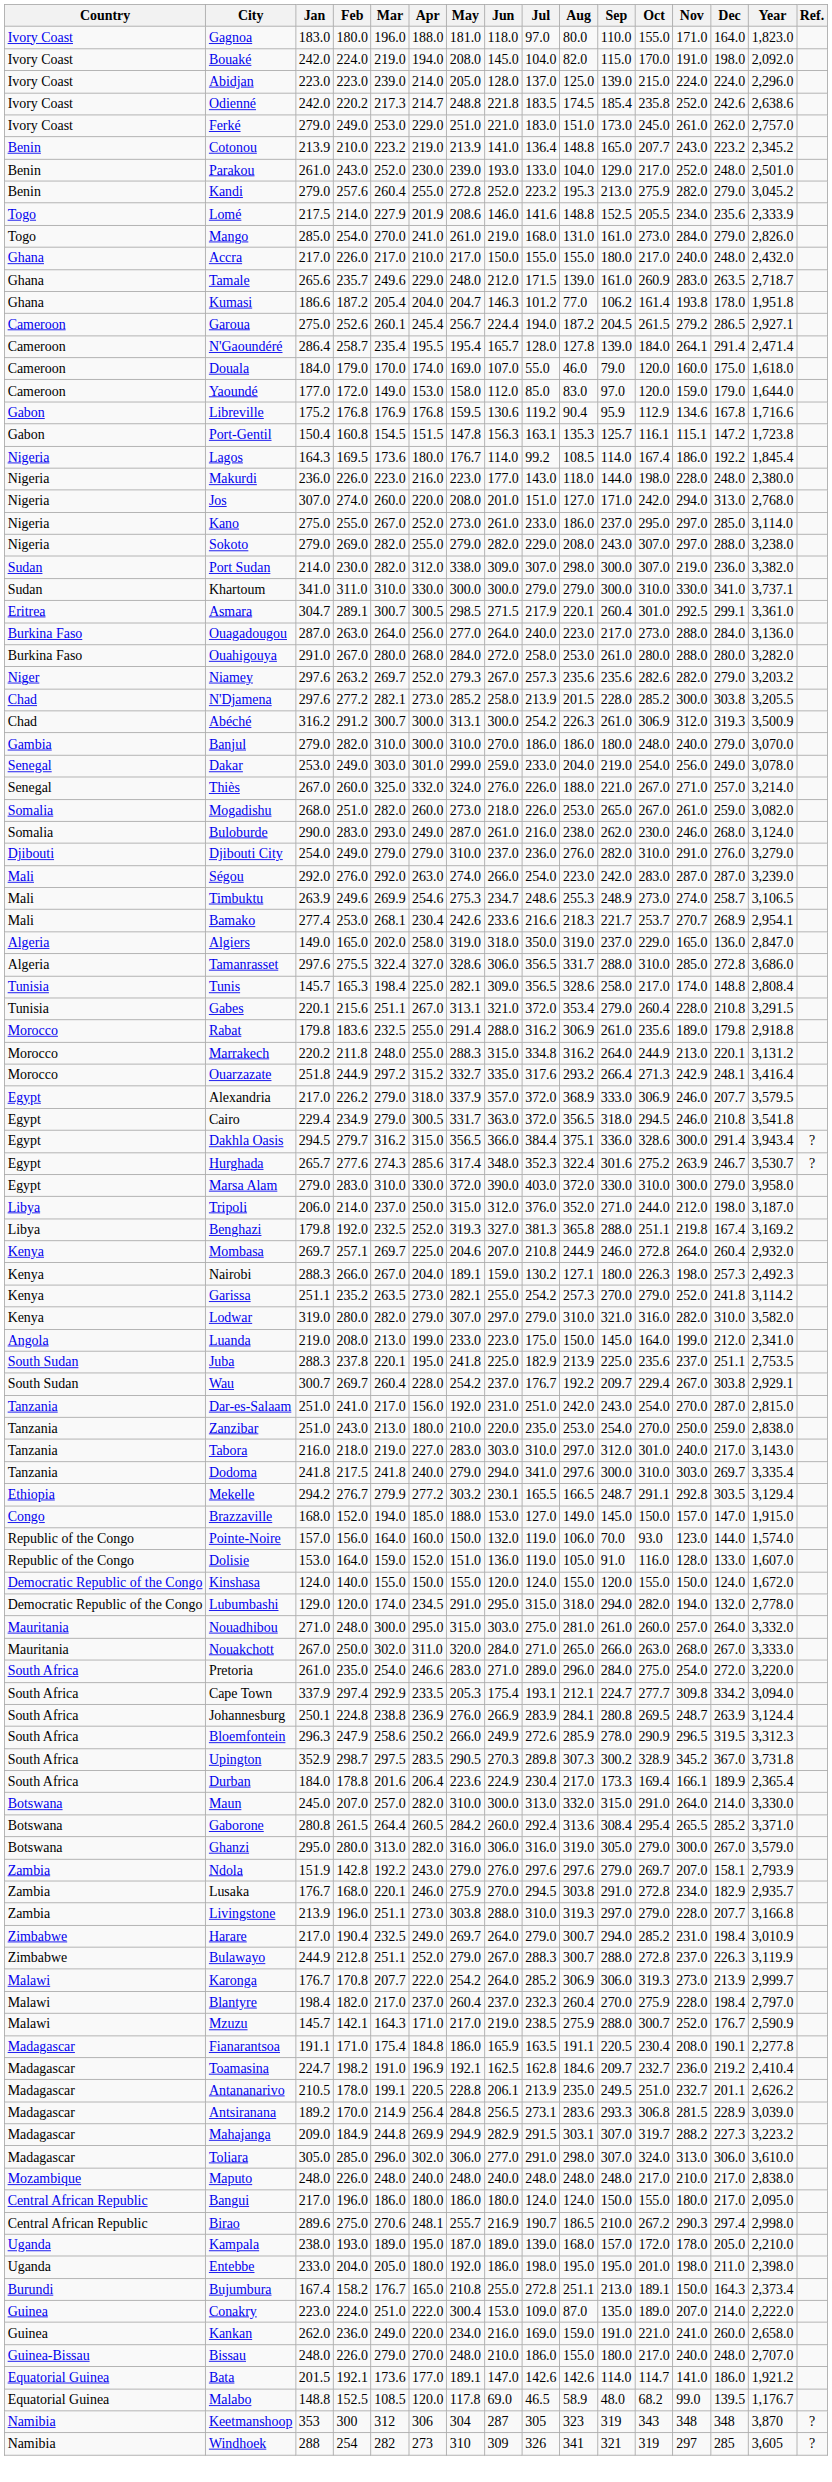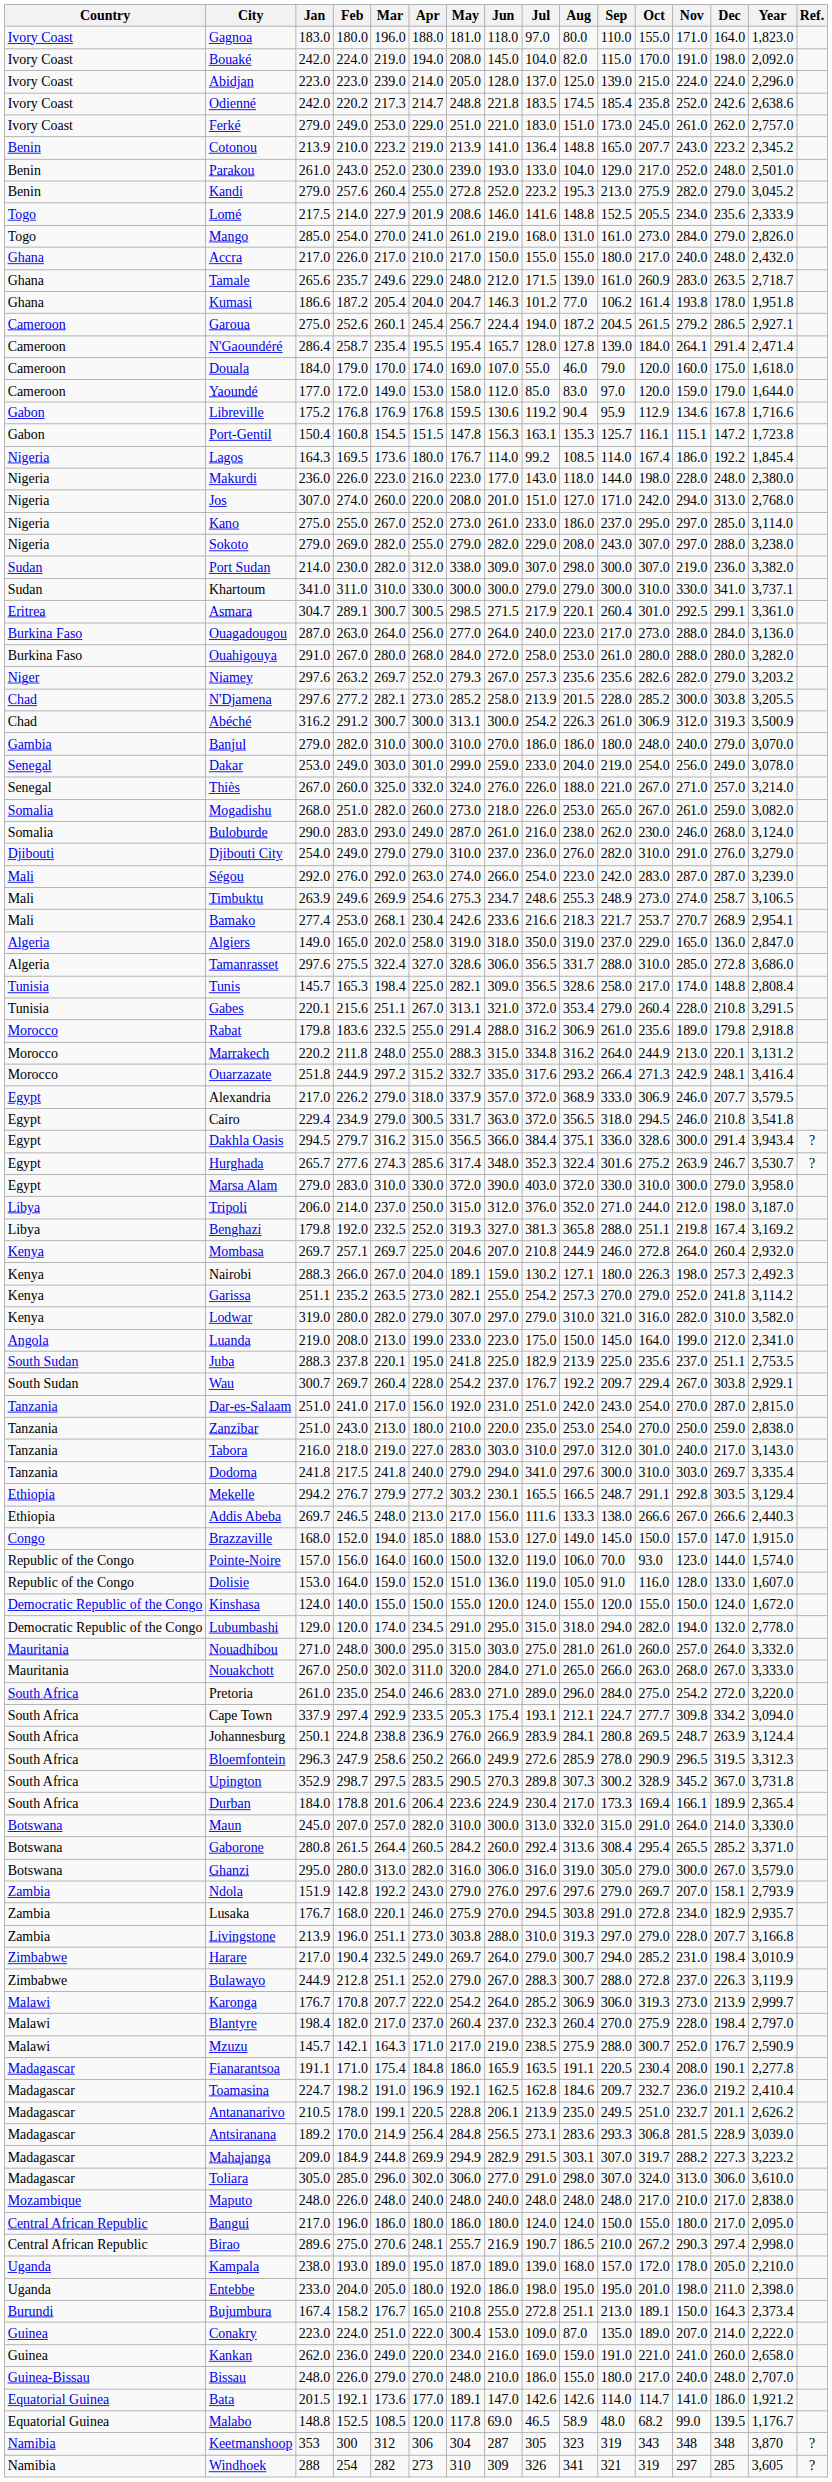+ row: (245, 1516)
(692, 1671) 254.0 -> (692, 1693) 254.2
